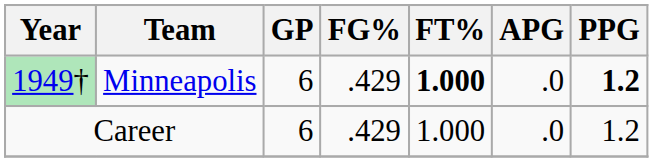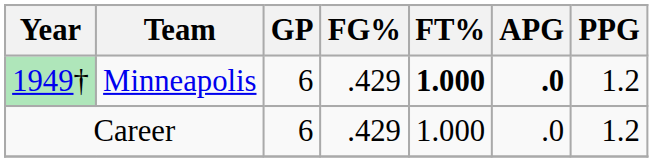(553, 80) normal -> (553, 80) bold
(621, 80) bold -> (621, 80) normal
